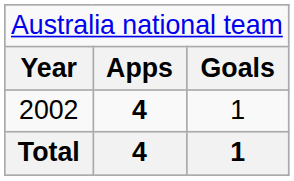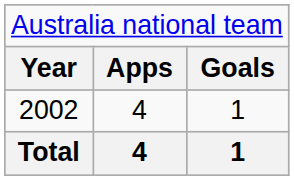(140, 110) bold -> (140, 110) normal
